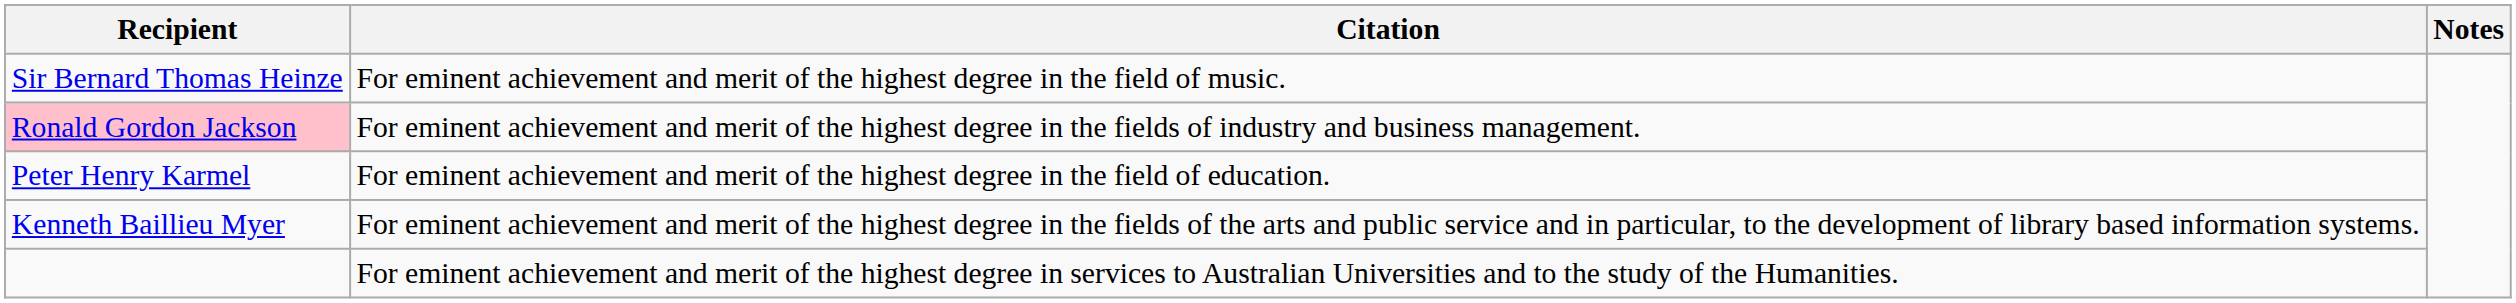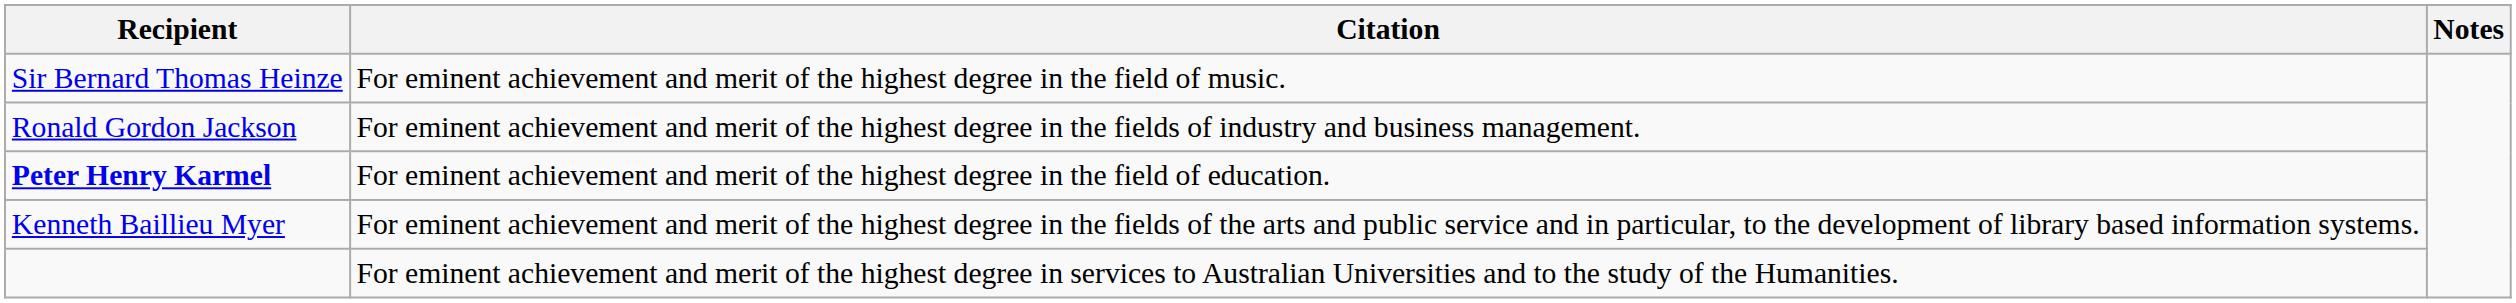(154, 126) pink background -> (154, 126) no background
(131, 175) normal -> (142, 175) bold
